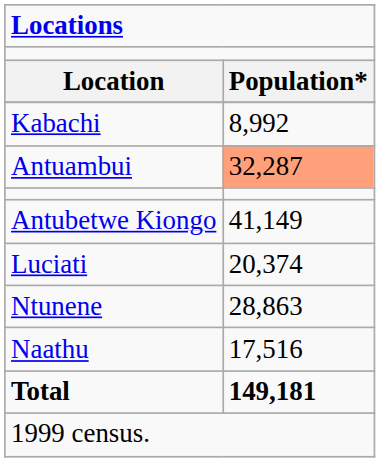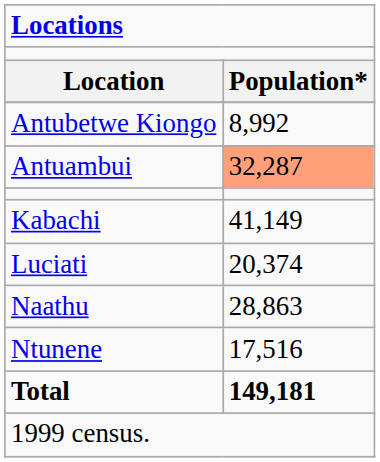(56, 123) Kabachi -> (114, 123) Antubetwe Kiongo
(114, 221) Antubetwe Kiongo -> (56, 221) Kabachi
(57, 306) Ntunene -> (50, 306) Naathu
(50, 349) Naathu -> (57, 349) Ntunene
